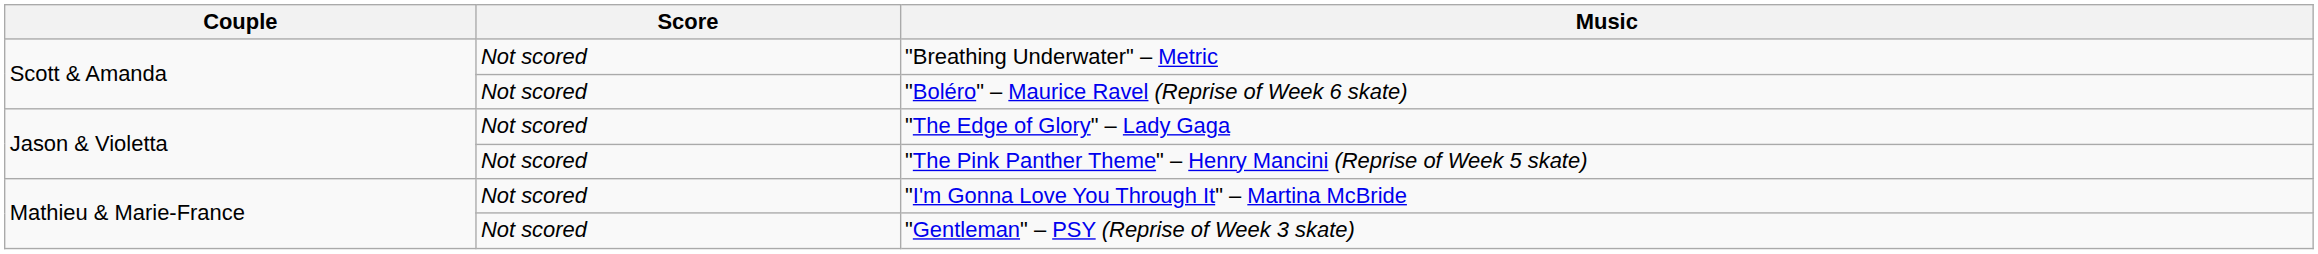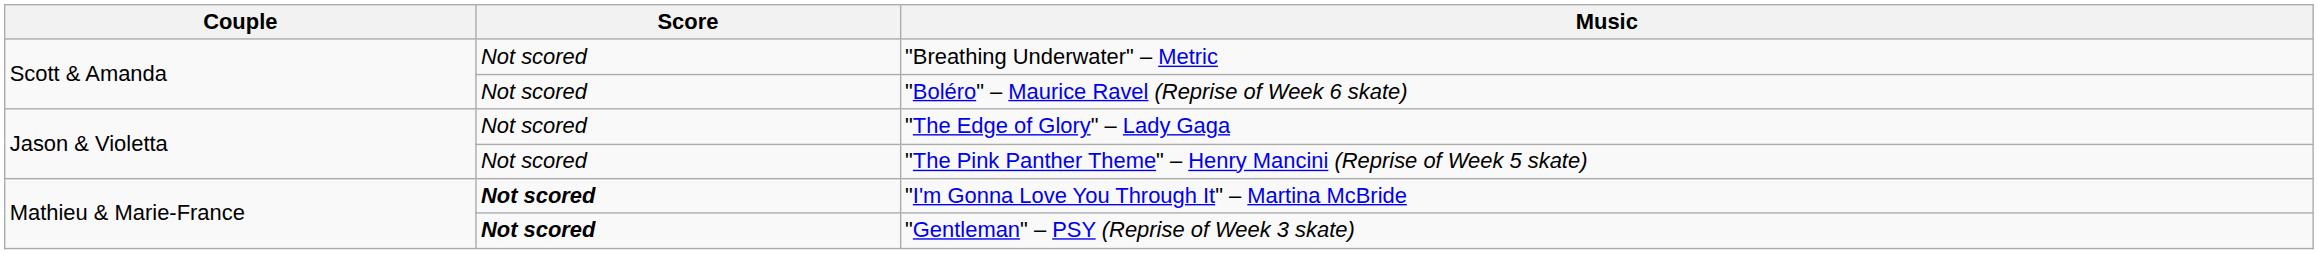(534, 195) normal -> (538, 195) bold
(534, 230) normal -> (538, 230) bold
